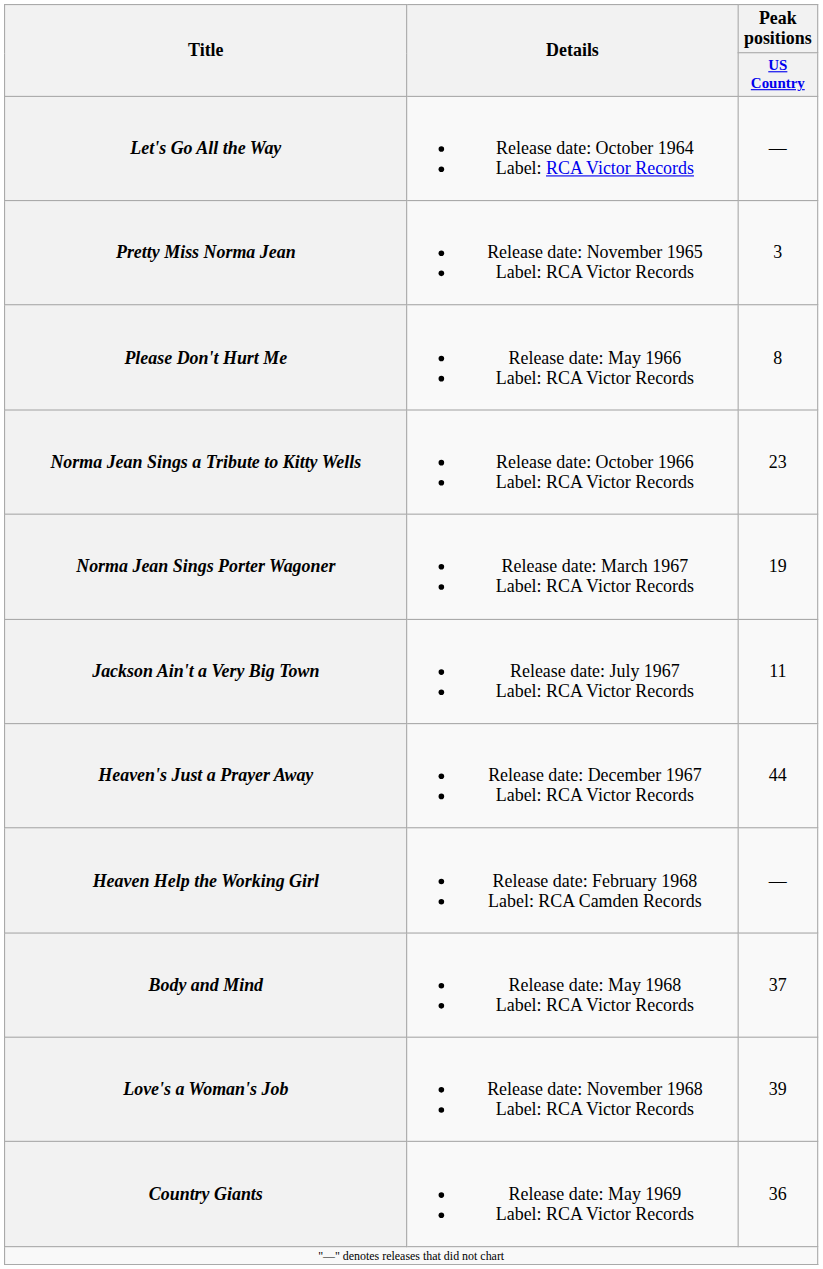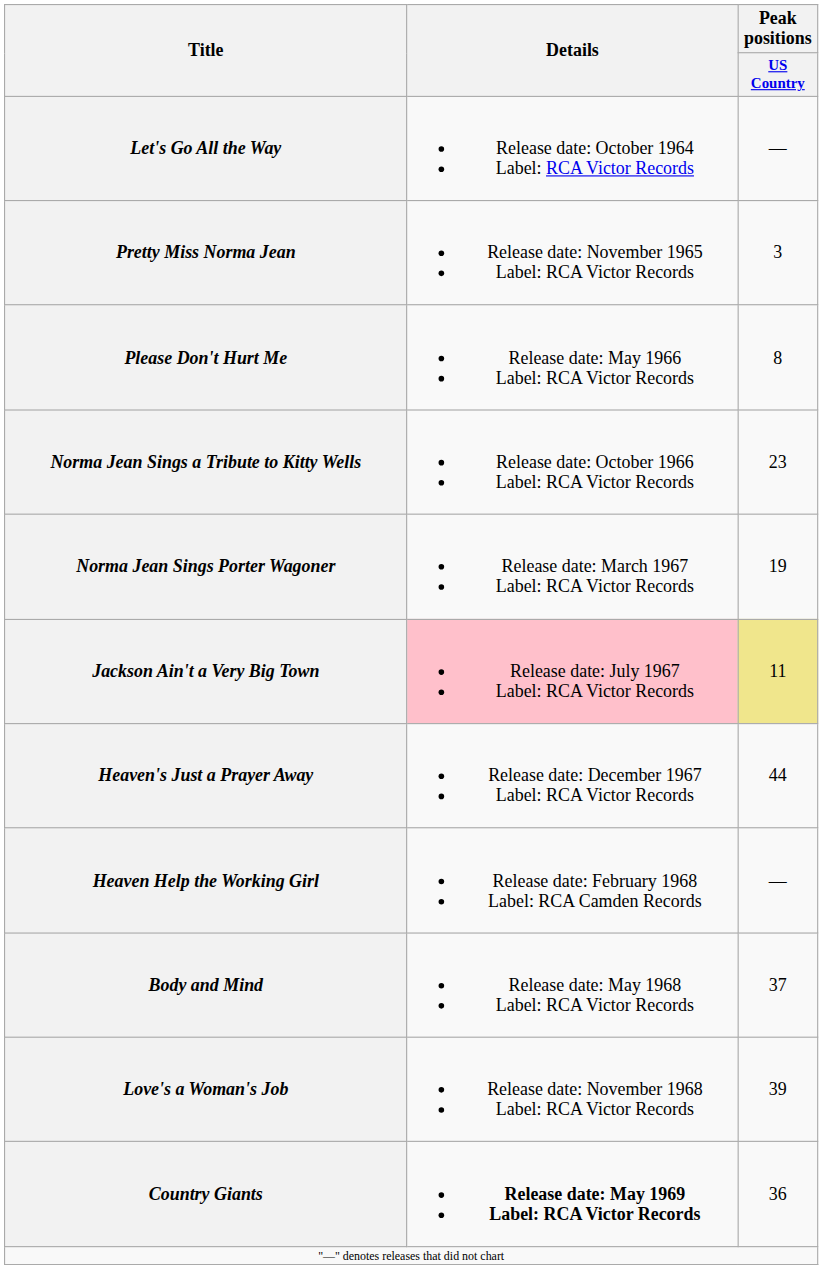(572, 681) no background -> (572, 681) pink background
(778, 671) no background -> (778, 671) khaki background
(572, 1204) normal -> (572, 1204) bold
